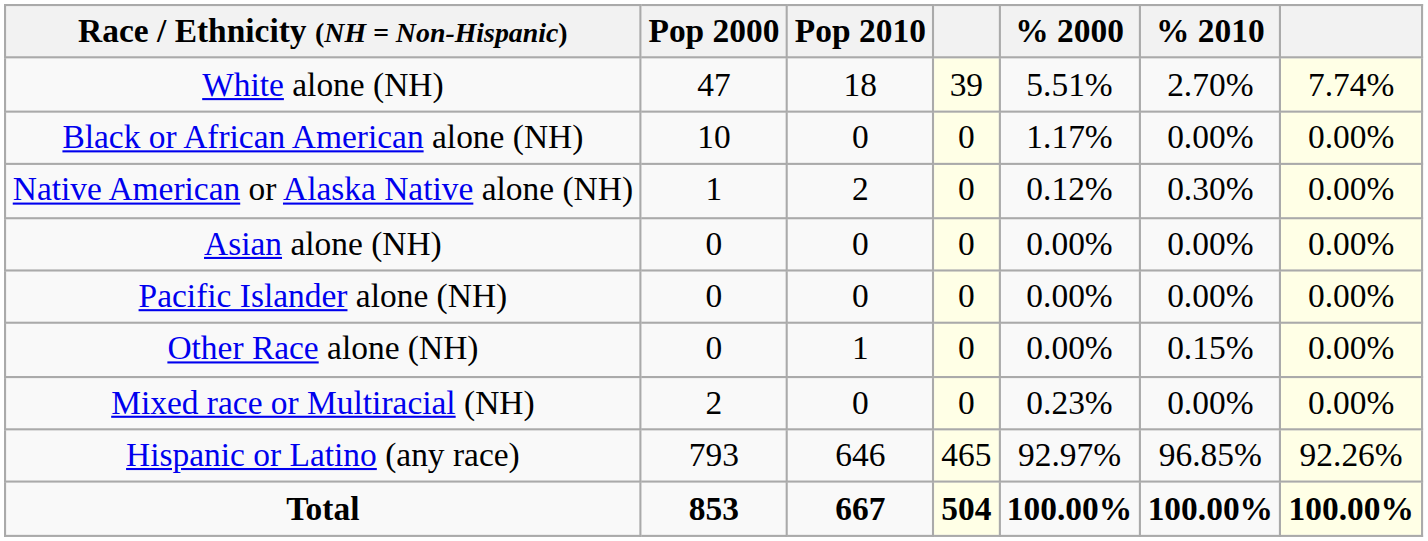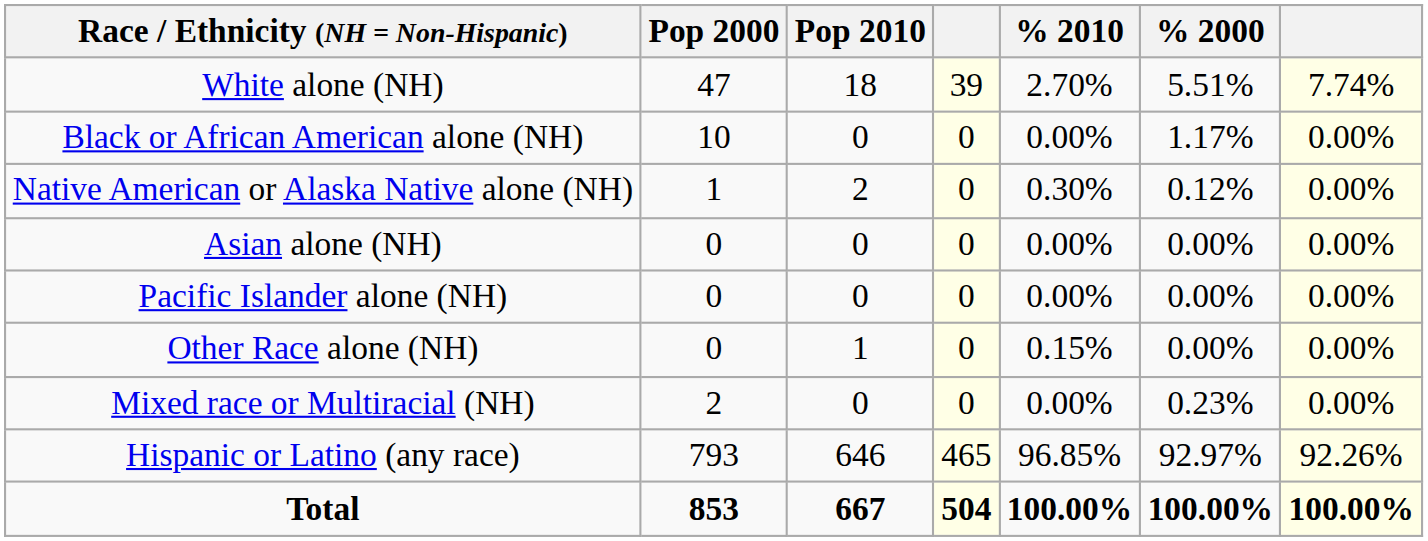columns swapped: (1070, 31) <-> (1210, 31)
